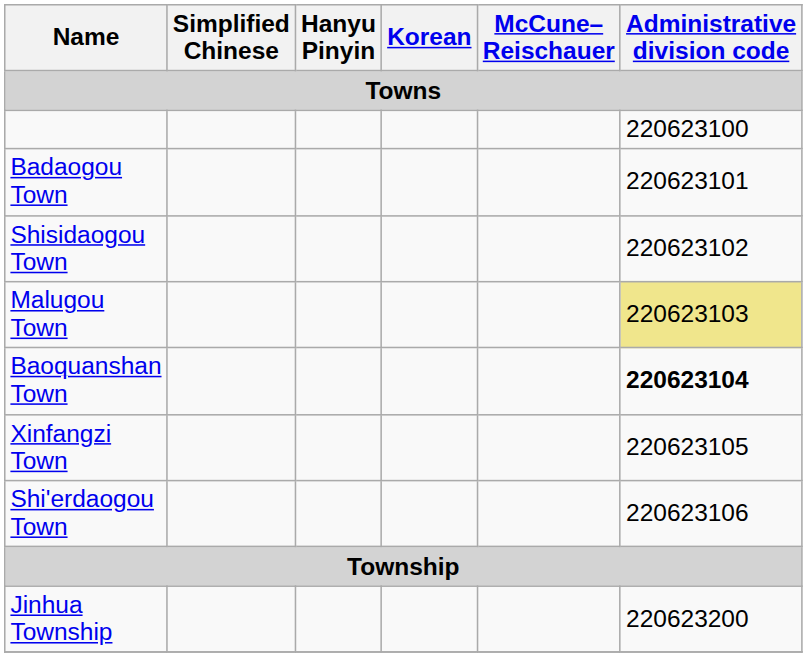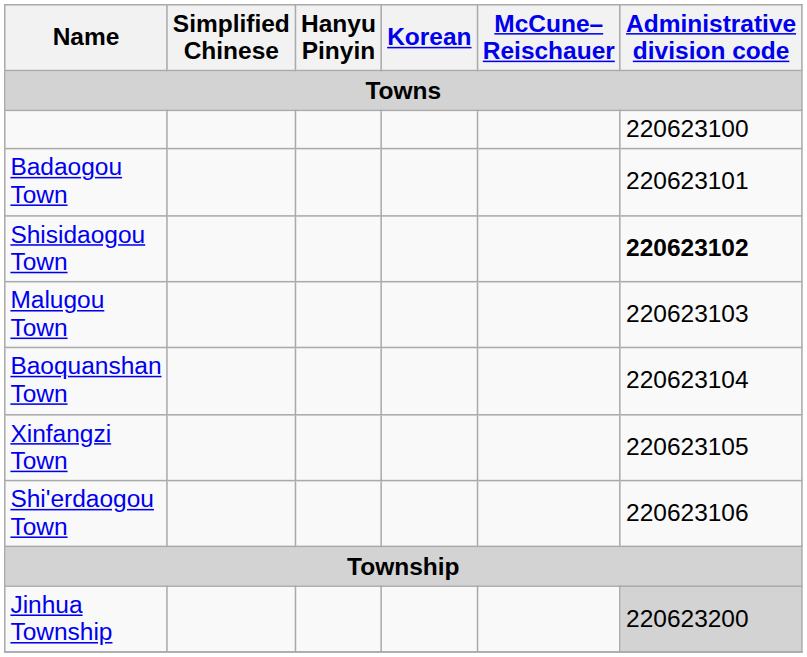(687, 248) normal -> (687, 248) bold
(687, 314) khaki background -> (687, 314) no background
(687, 380) bold -> (687, 380) normal
(687, 618) no background -> (687, 618) lightgrey background
